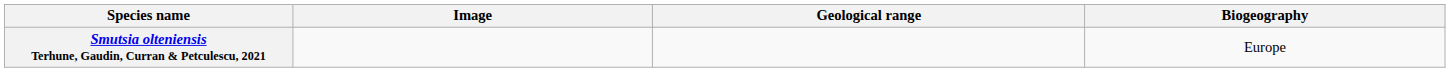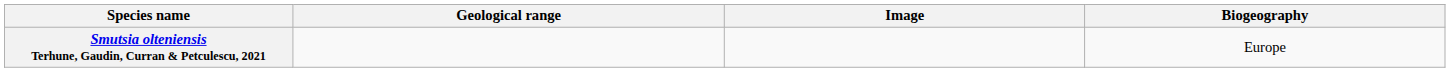columns swapped: (473, 16) <-> (869, 16)
